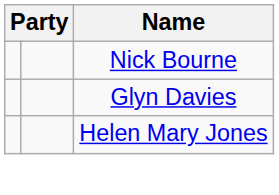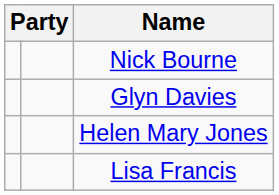+ row: (173, 171)
